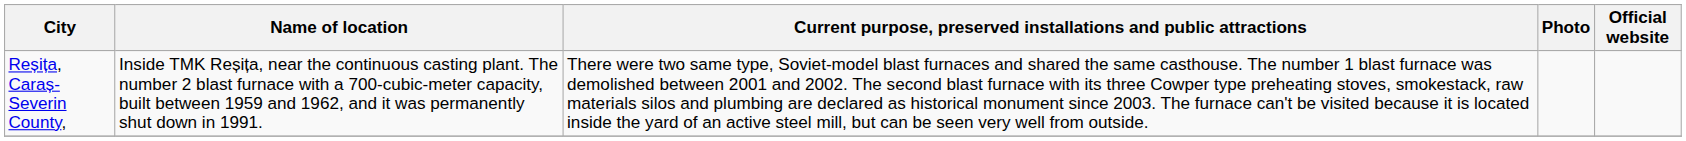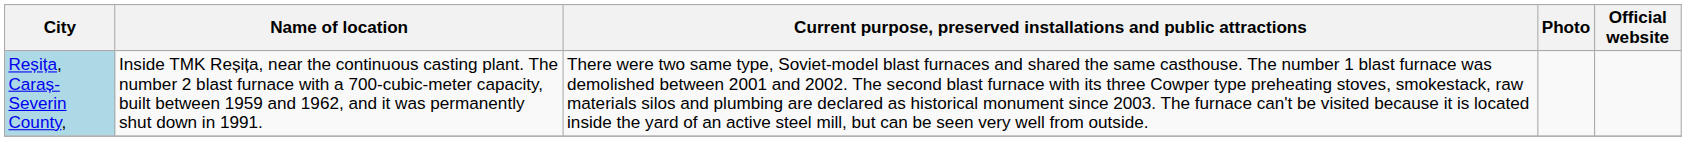(38, 93) no background -> (38, 93) lightblue background
